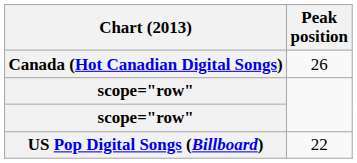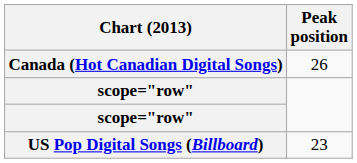(319, 144) 22 -> (319, 144) 23
